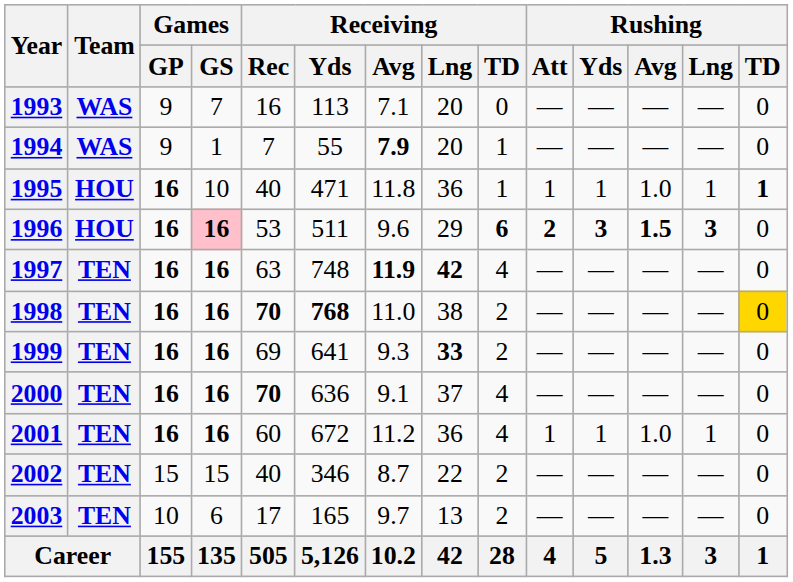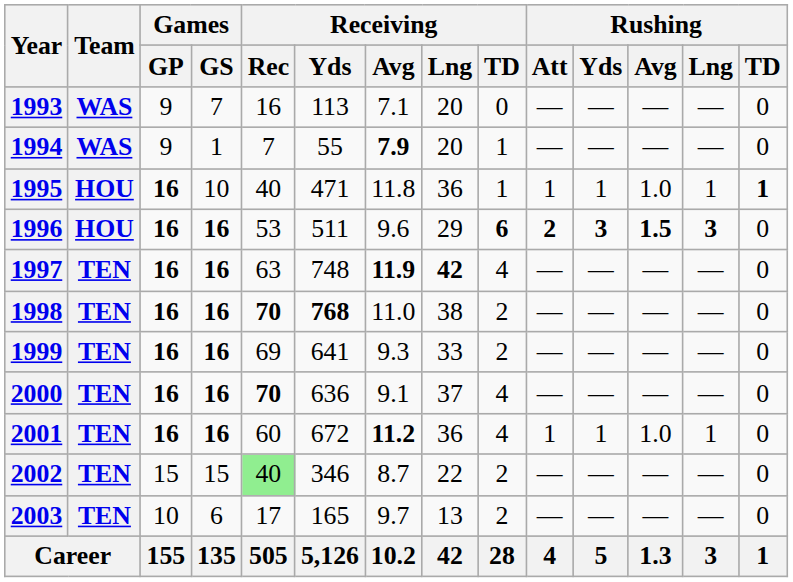(216, 229) pink background -> (216, 229) no background
(763, 310) gold background -> (763, 310) no background
(450, 351) bold -> (450, 351) normal
(393, 433) normal -> (393, 433) bold
(268, 474) no background -> (268, 474) lightgreen background
